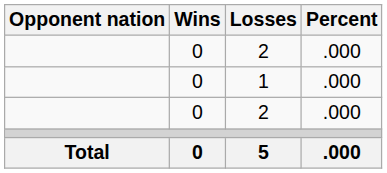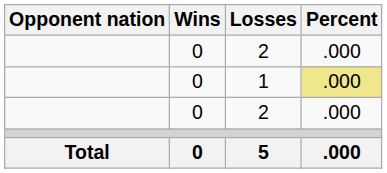(342, 81) no background -> (342, 81) khaki background
